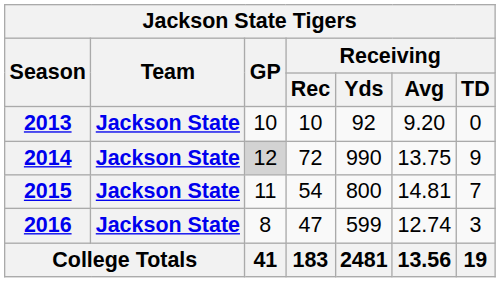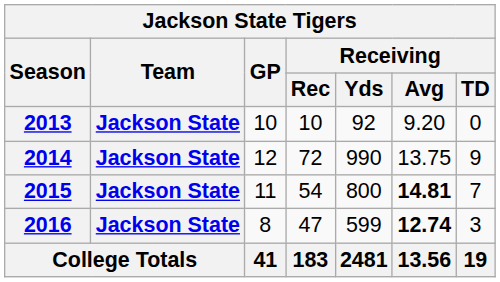(265, 157) lightgrey background -> (265, 157) no background
(424, 191) normal -> (424, 191) bold
(424, 225) normal -> (424, 225) bold
